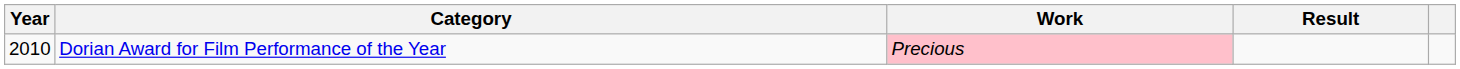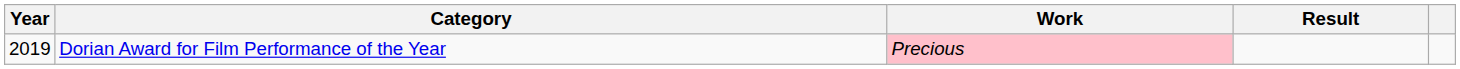(30, 49) 2010 -> (30, 49) 2019
